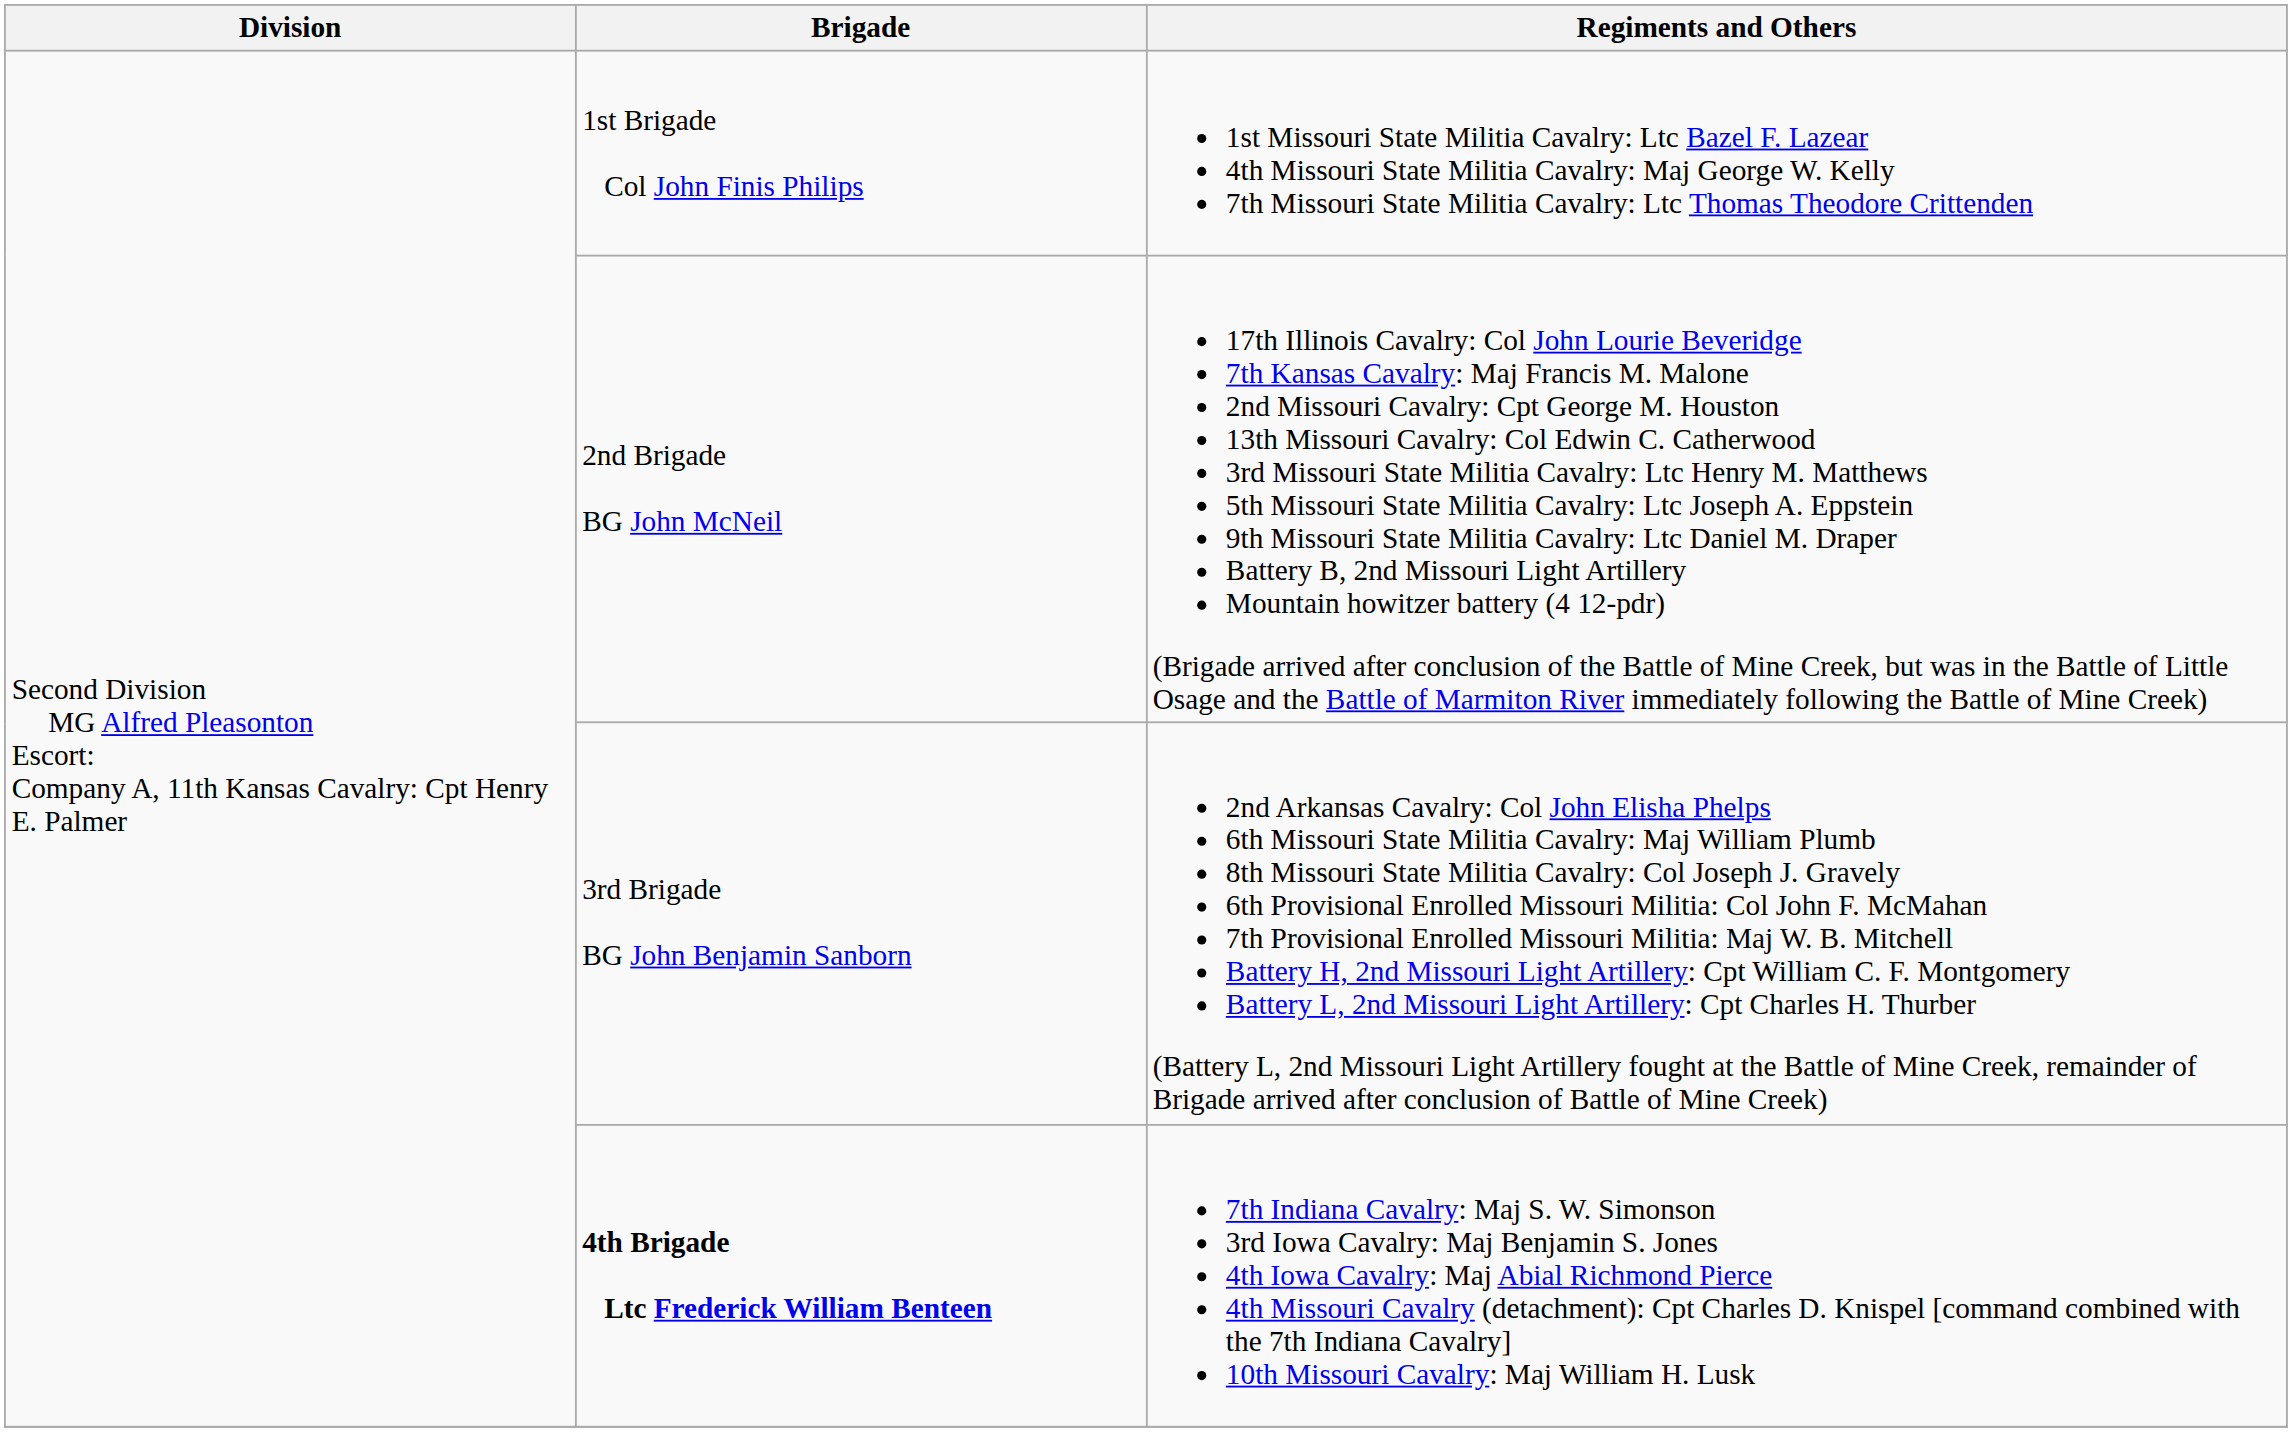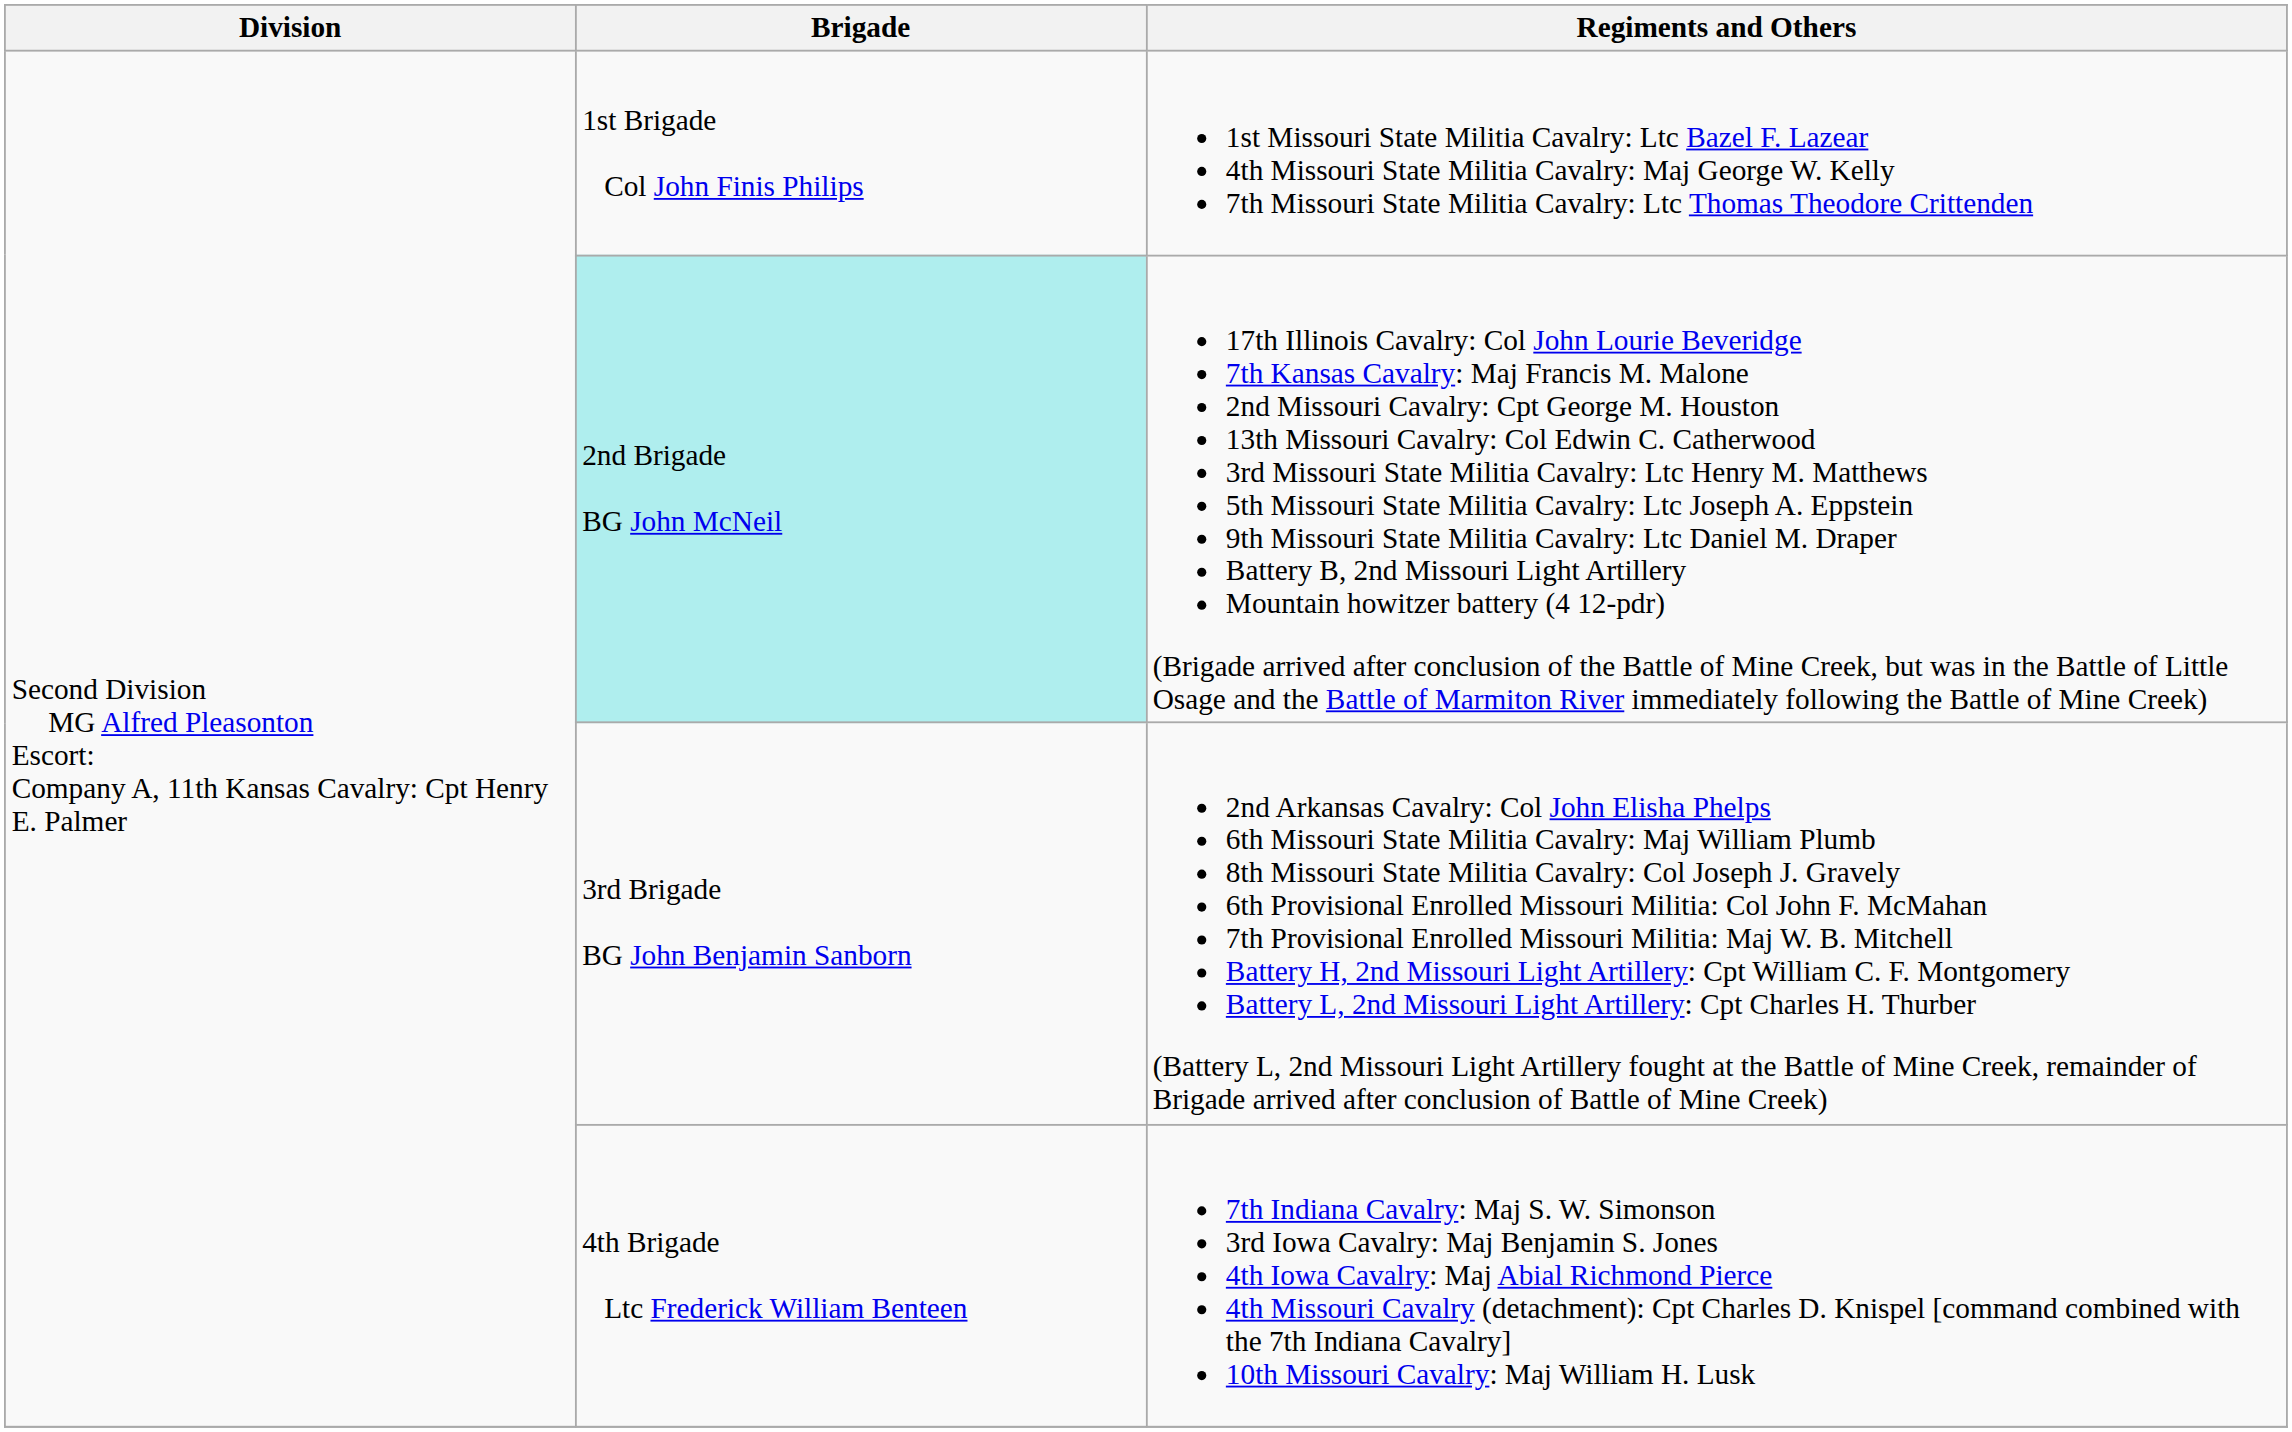(682, 488) no background -> (682, 488) paleturquoise background
(787, 1274) bold -> (775, 1274) normal
